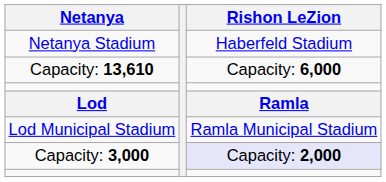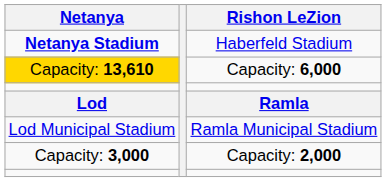(92, 43) normal -> (92, 43) bold
(92, 69) no background -> (92, 69) gold background
(284, 155) lavender background -> (284, 155) no background
